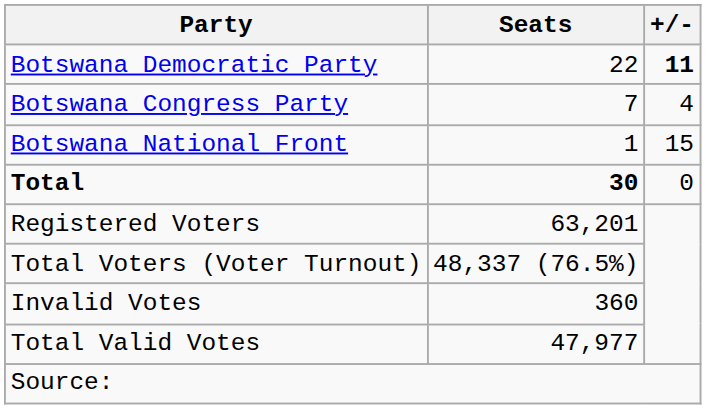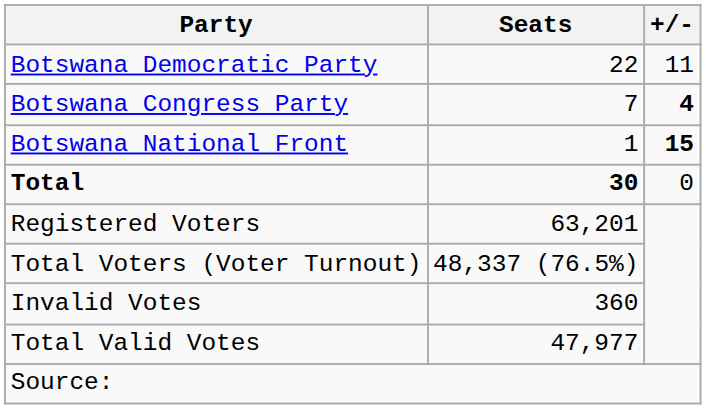(679, 65) bold -> (679, 65) normal
(687, 105) normal -> (687, 105) bold
(679, 144) normal -> (679, 144) bold
